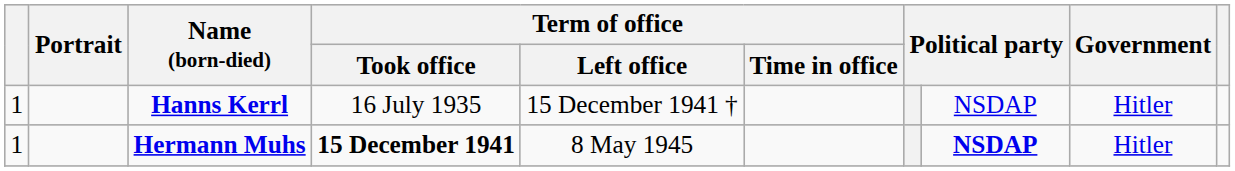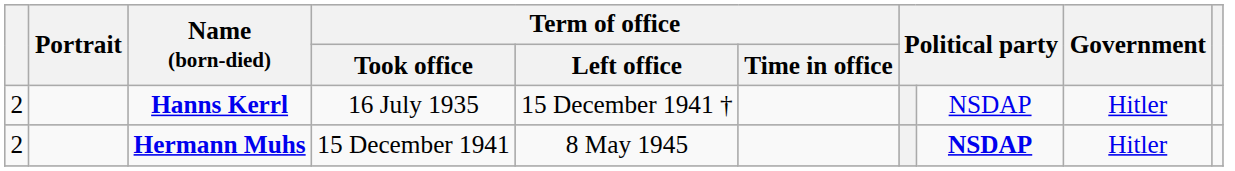(17, 104) 1 -> (17, 104) 2
(17, 144) 1 -> (17, 144) 2
(416, 144) bold -> (413, 144) normal
